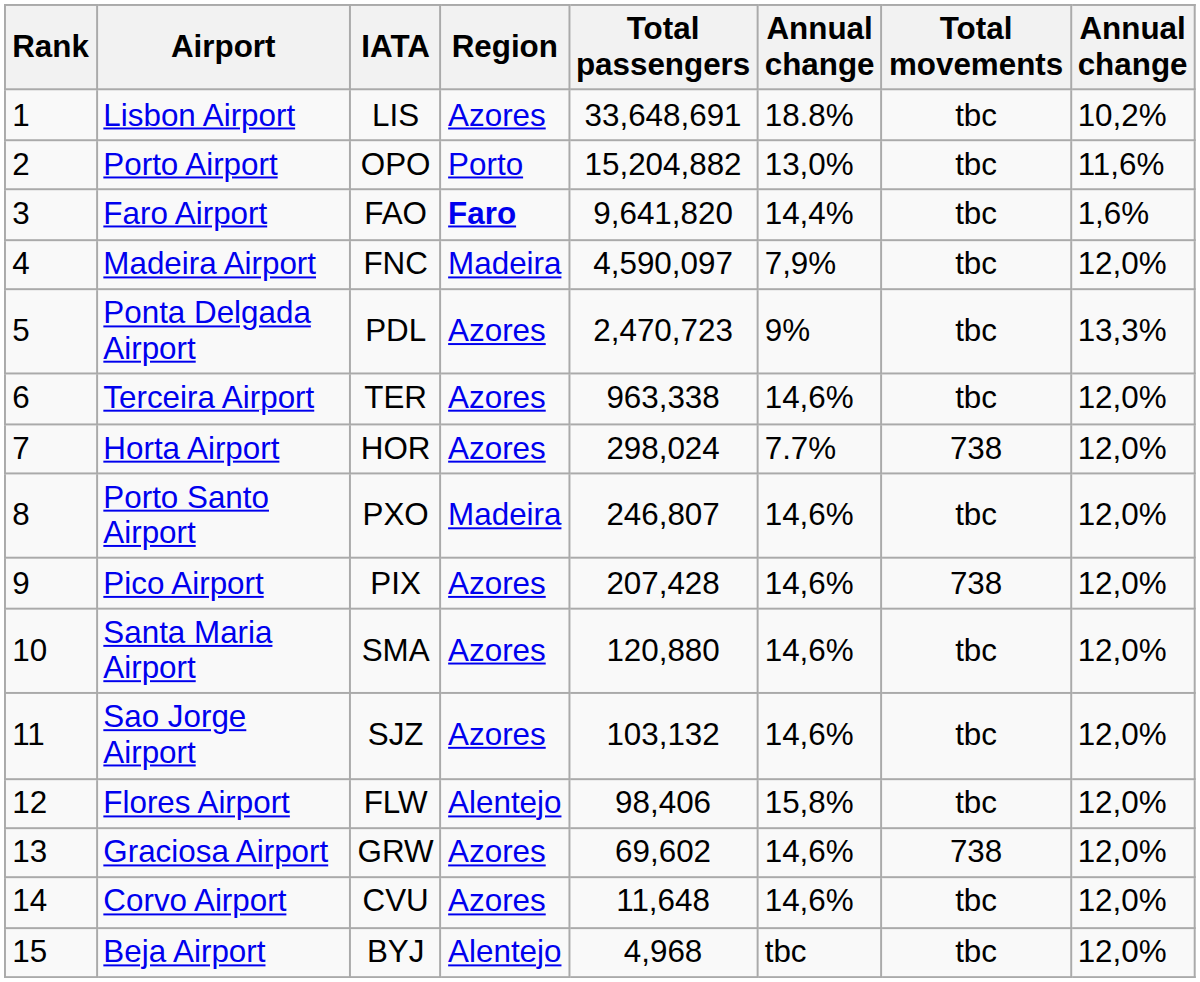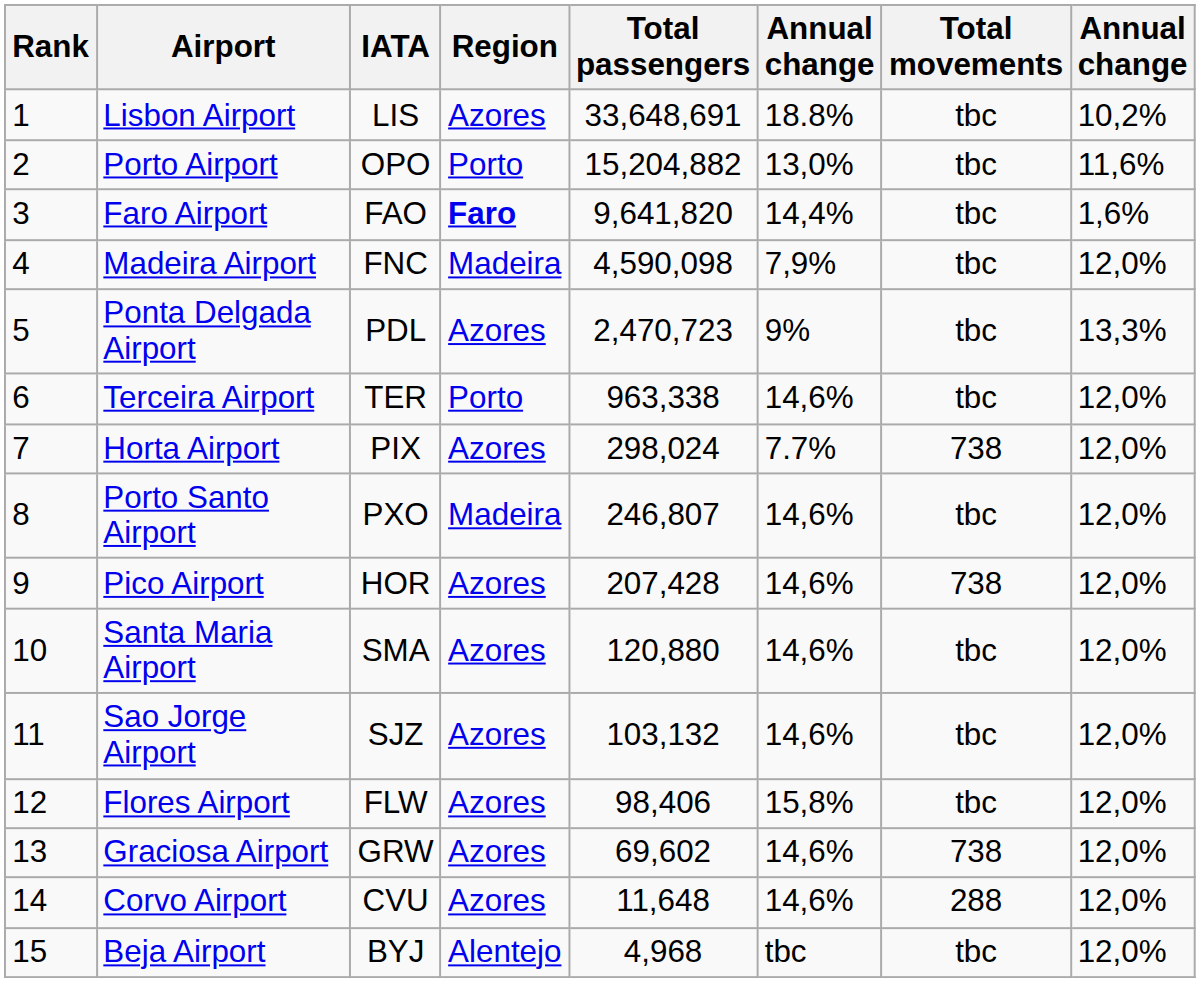(663, 263) 4,590,097 -> (663, 263) 4,590,098
(497, 398) Azores -> (486, 398) Porto
(396, 448) HOR -> (396, 448) PIX
(396, 582) PIX -> (396, 582) HOR
(505, 802) Alentejo -> (497, 802) Azores
(976, 902) tbc -> (976, 902) 288
